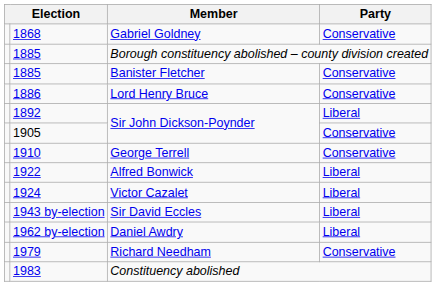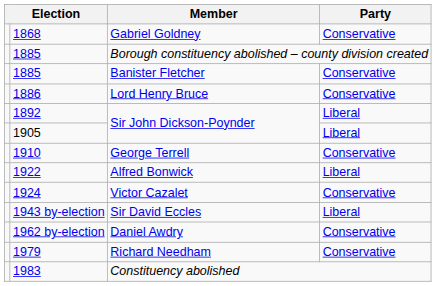(359, 133) Conservative -> (341, 133) Liberal
(341, 192) Liberal -> (359, 192) Conservative
(341, 232) Liberal -> (359, 232) Conservative
